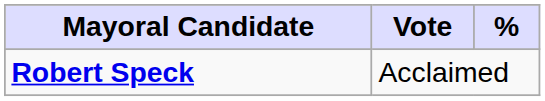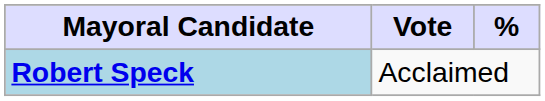(103, 71) no background -> (103, 71) lightblue background
